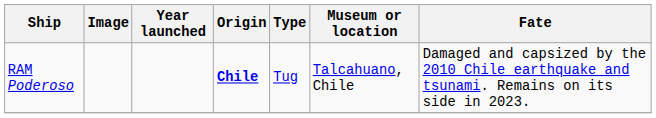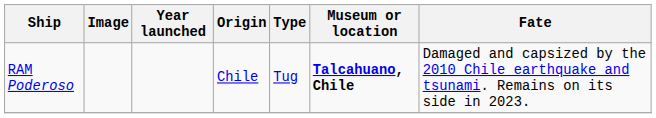(238, 78) bold -> (238, 78) normal
(358, 78) normal -> (358, 78) bold
